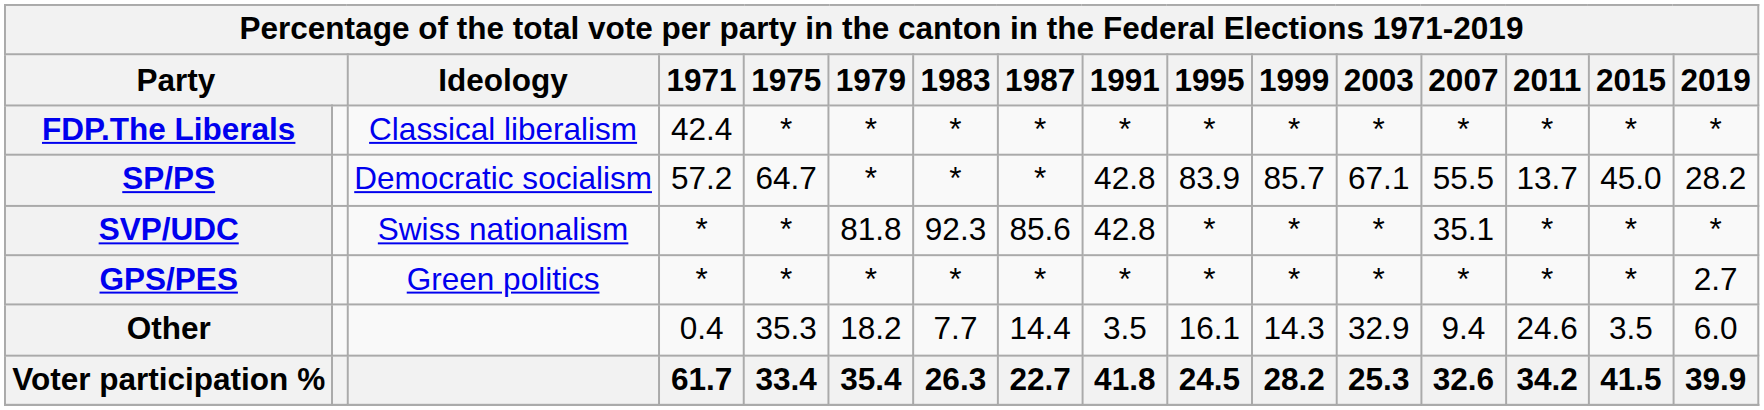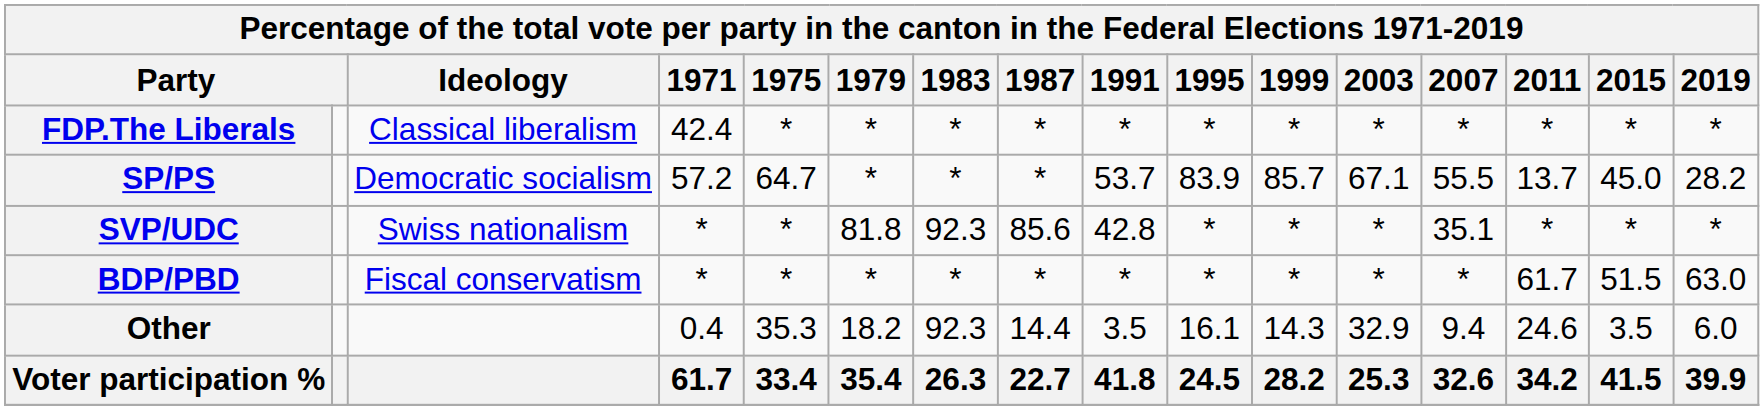(1125, 179) 42.8 -> (1125, 179) 53.7
+ row: (169, 279)
- row: (169, 279)
(956, 329) 7.7 -> (955, 329) 92.3
